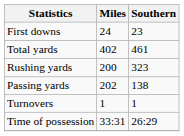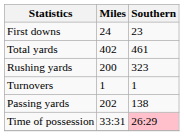rows swapped: (38, 85) <-> (30, 103)
(144, 121) no background -> (144, 121) pink background
